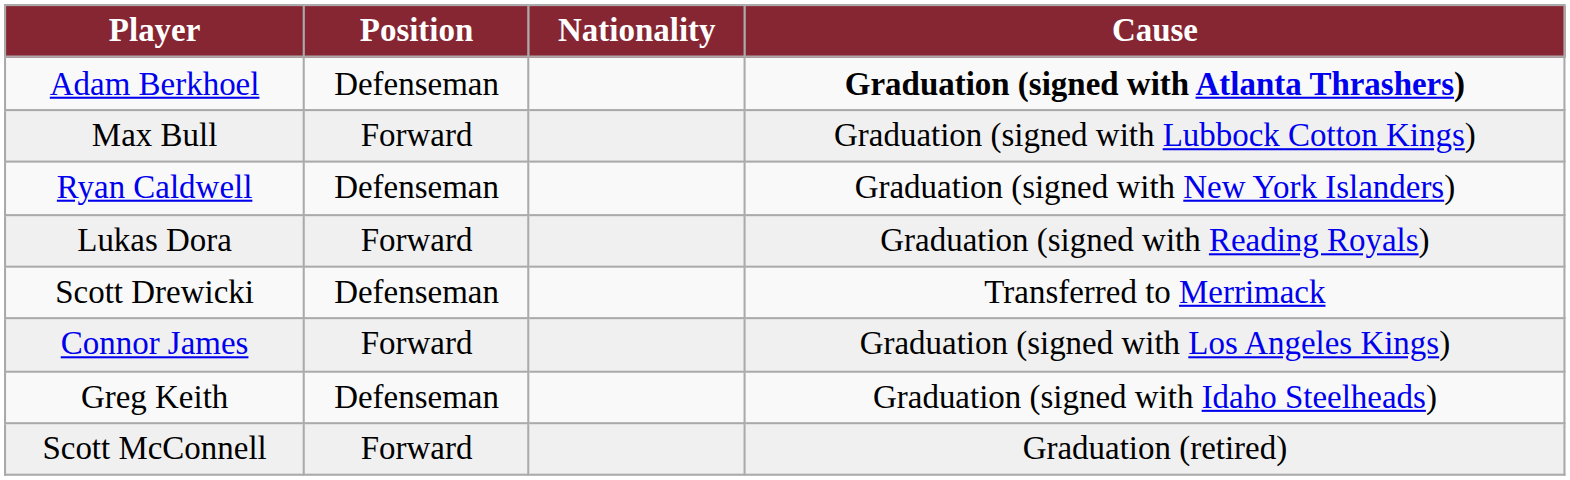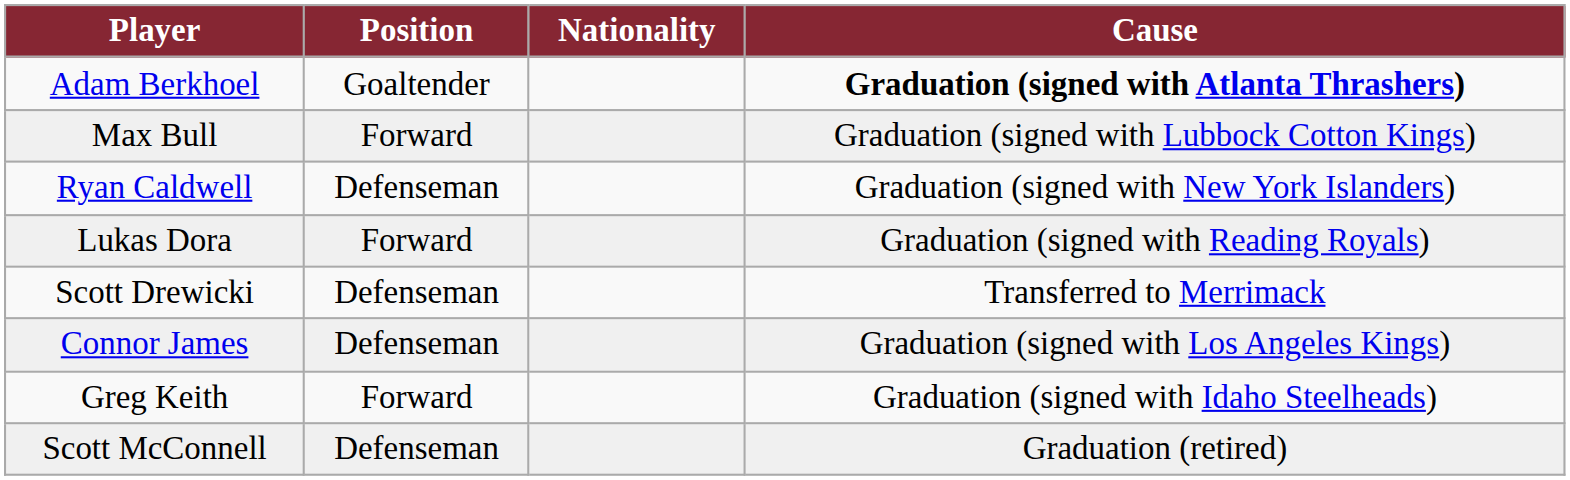(417, 82) Defenseman -> (417, 82) Goaltender
(417, 344) Forward -> (417, 344) Defenseman
(417, 396) Defenseman -> (417, 396) Forward
(417, 448) Forward -> (417, 448) Defenseman
